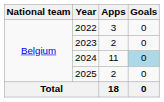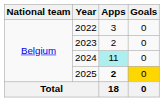(113, 58) no background -> (113, 58) paleturquoise background
(144, 58) lightblue background -> (144, 58) no background
(113, 74) normal -> (113, 74) bold
(144, 74) no background -> (144, 74) gold background
